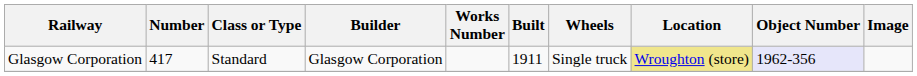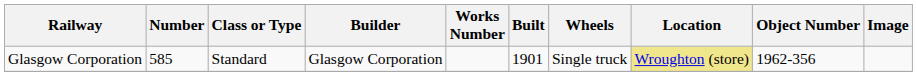(161, 58) 417 -> (161, 58) 585
(527, 58) 1911 -> (528, 58) 1901
(786, 58) lavender background -> (786, 58) no background
